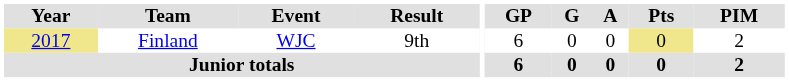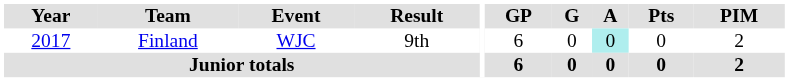(51, 40) khaki background -> (51, 40) no background
(610, 40) no background -> (610, 40) paleturquoise background
(661, 40) khaki background -> (661, 40) no background
